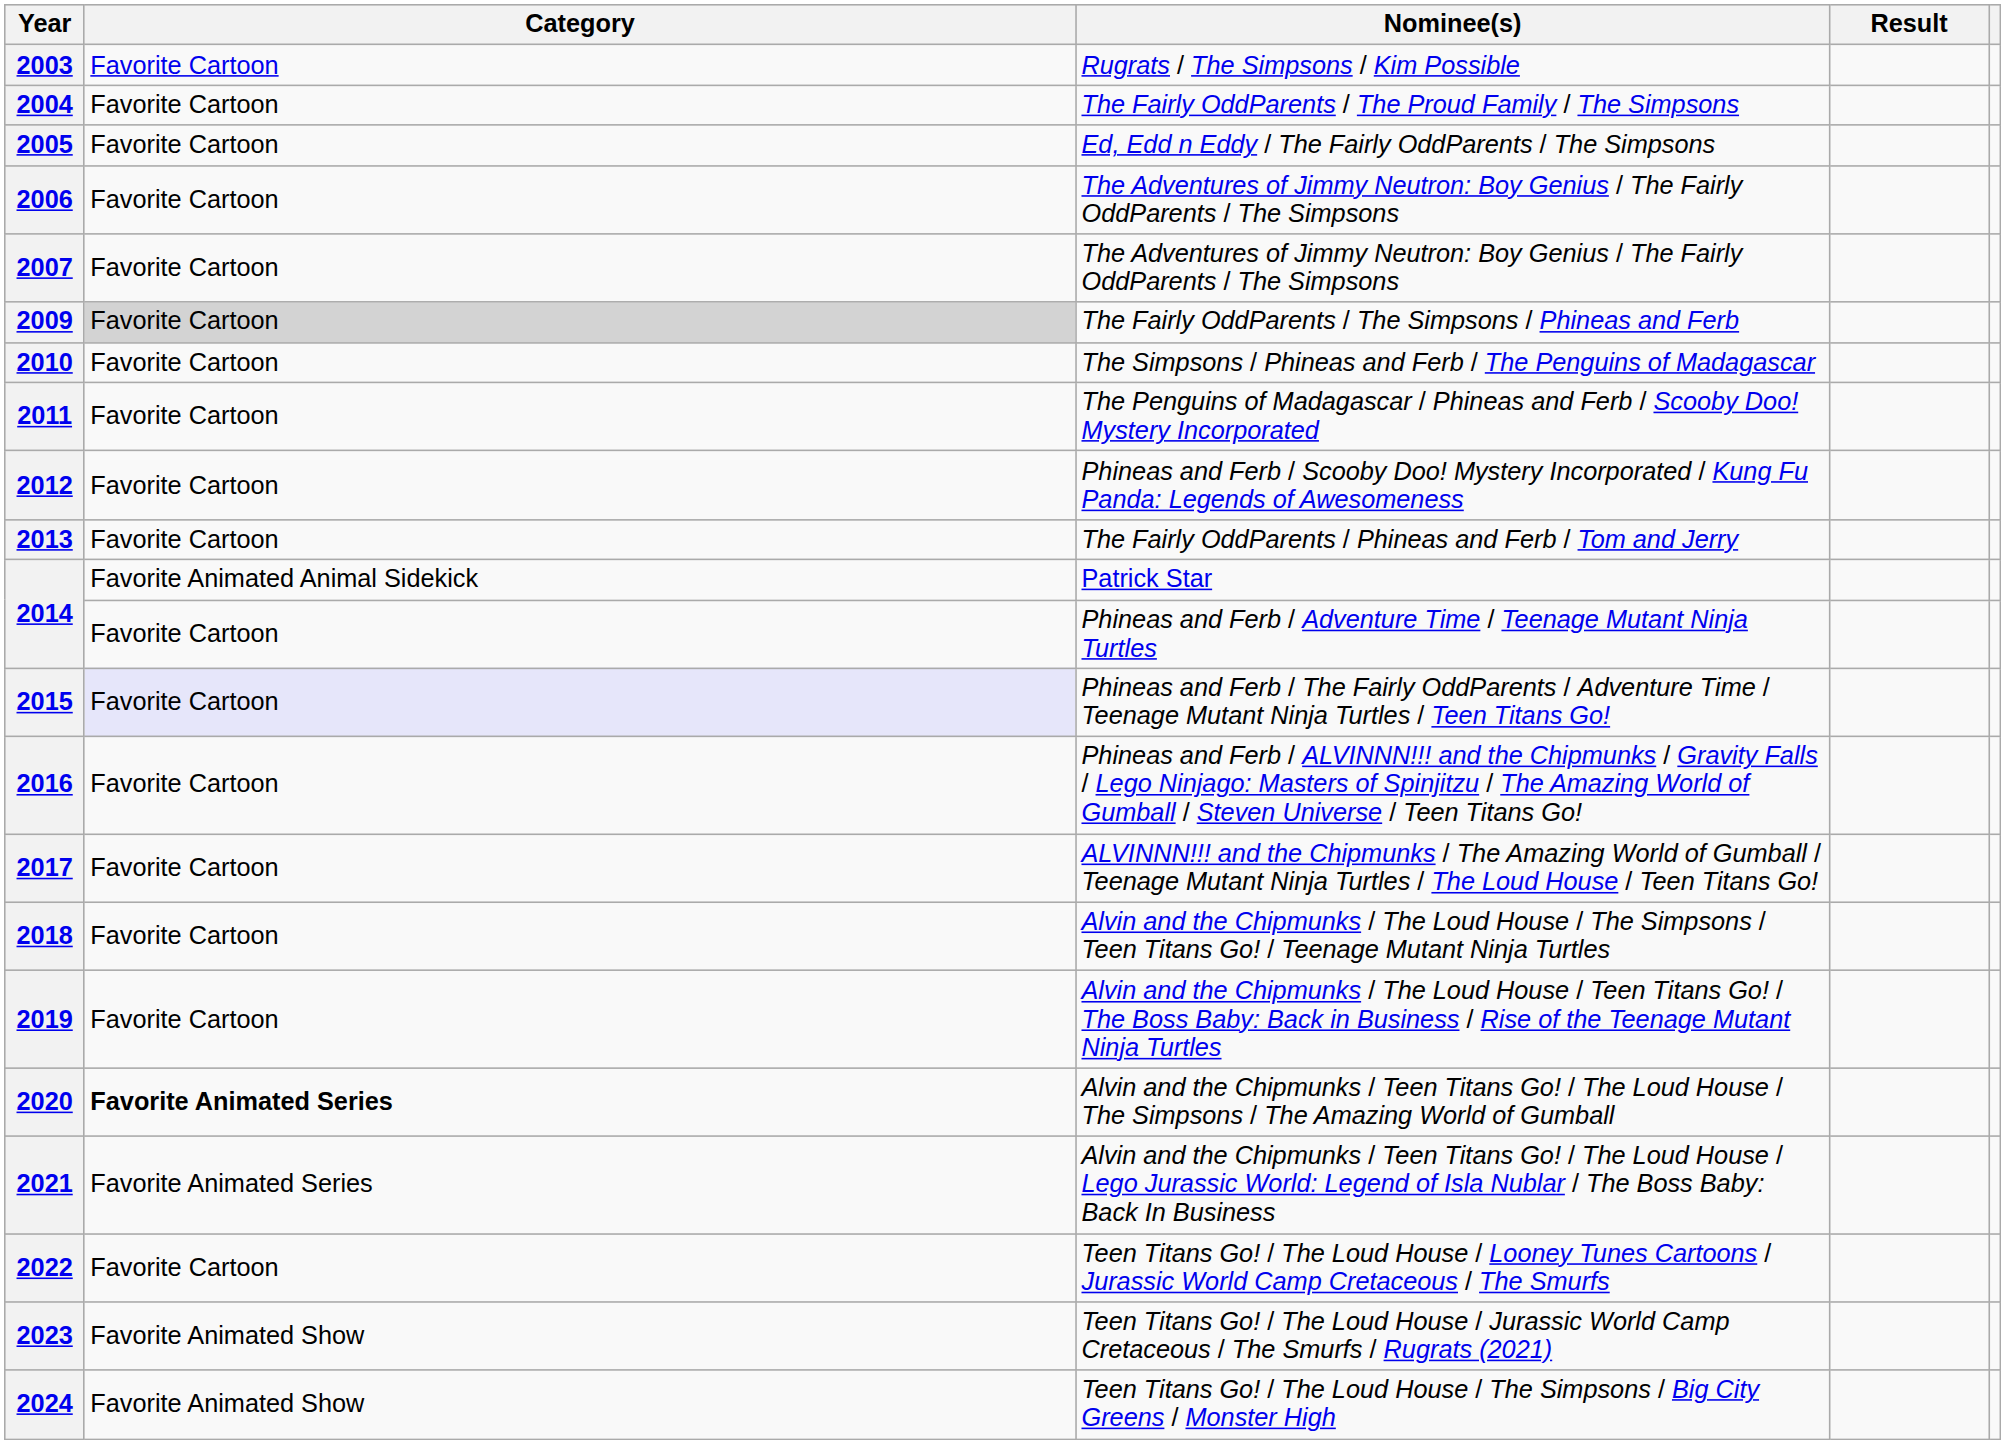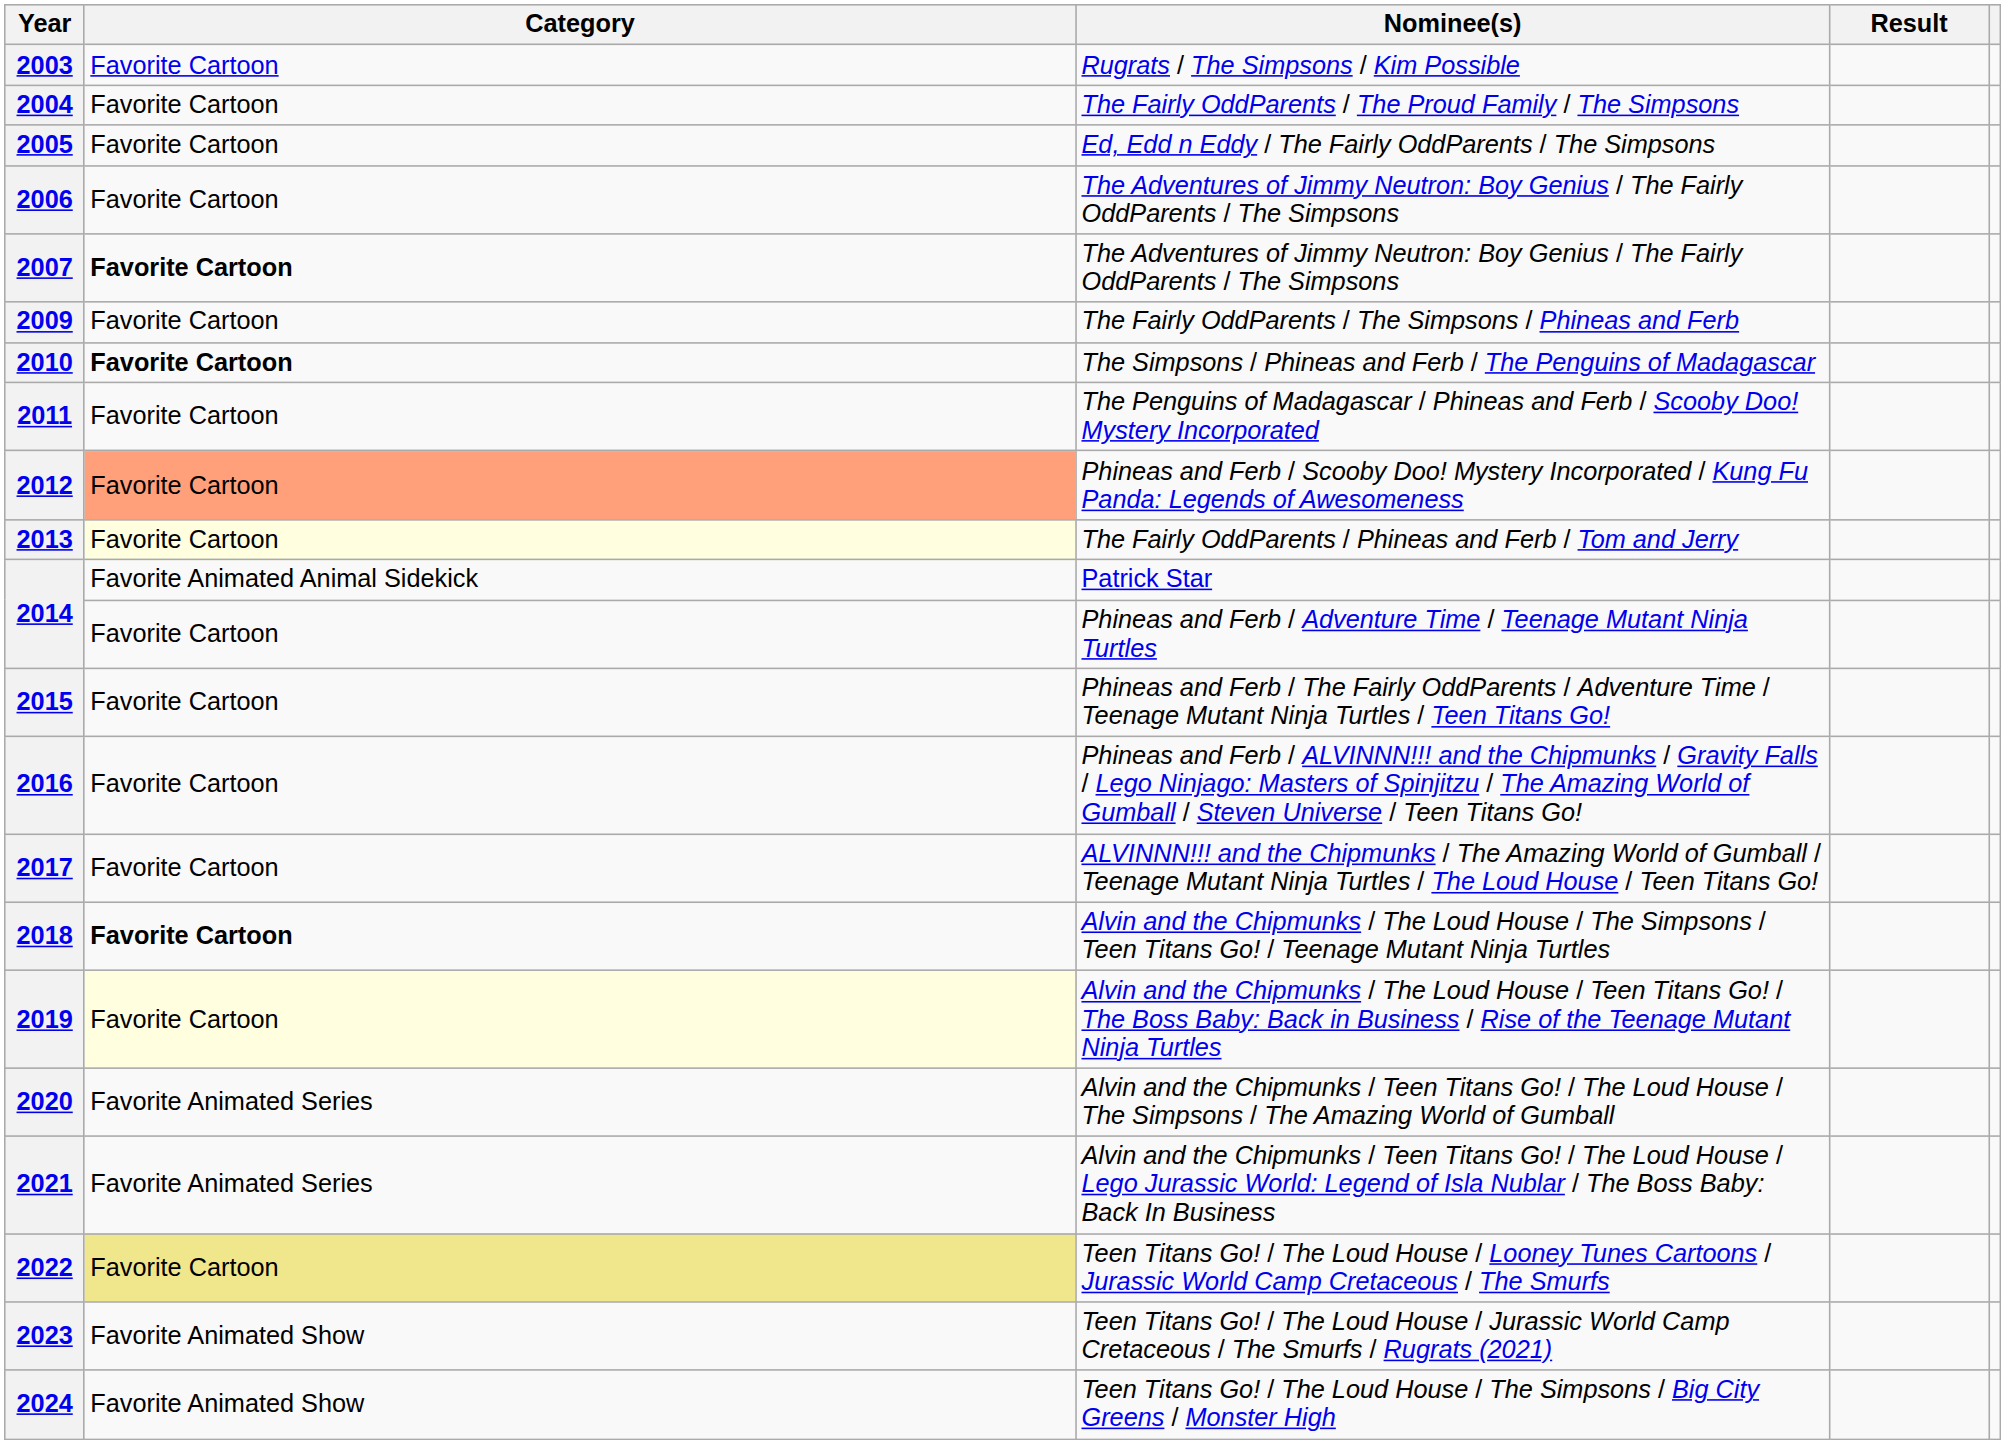(184, 267) normal -> (191, 267) bold
(184, 321) lightgrey background -> (184, 321) no background
(184, 362) normal -> (191, 362) bold
(184, 484) no background -> (184, 484) lightsalmon background
(184, 539) no background -> (184, 539) lightyellow background
(184, 702) lavender background -> (184, 702) no background
(184, 936) normal -> (191, 936) bold
(184, 1018) no background -> (184, 1018) lightyellow background
(242, 1101) bold -> (232, 1101) normal
(184, 1267) no background -> (184, 1267) khaki background
